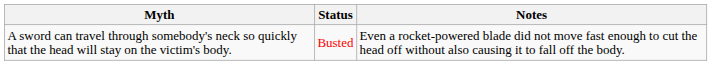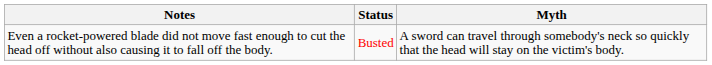columns swapped: (159, 14) <-> (532, 14)
